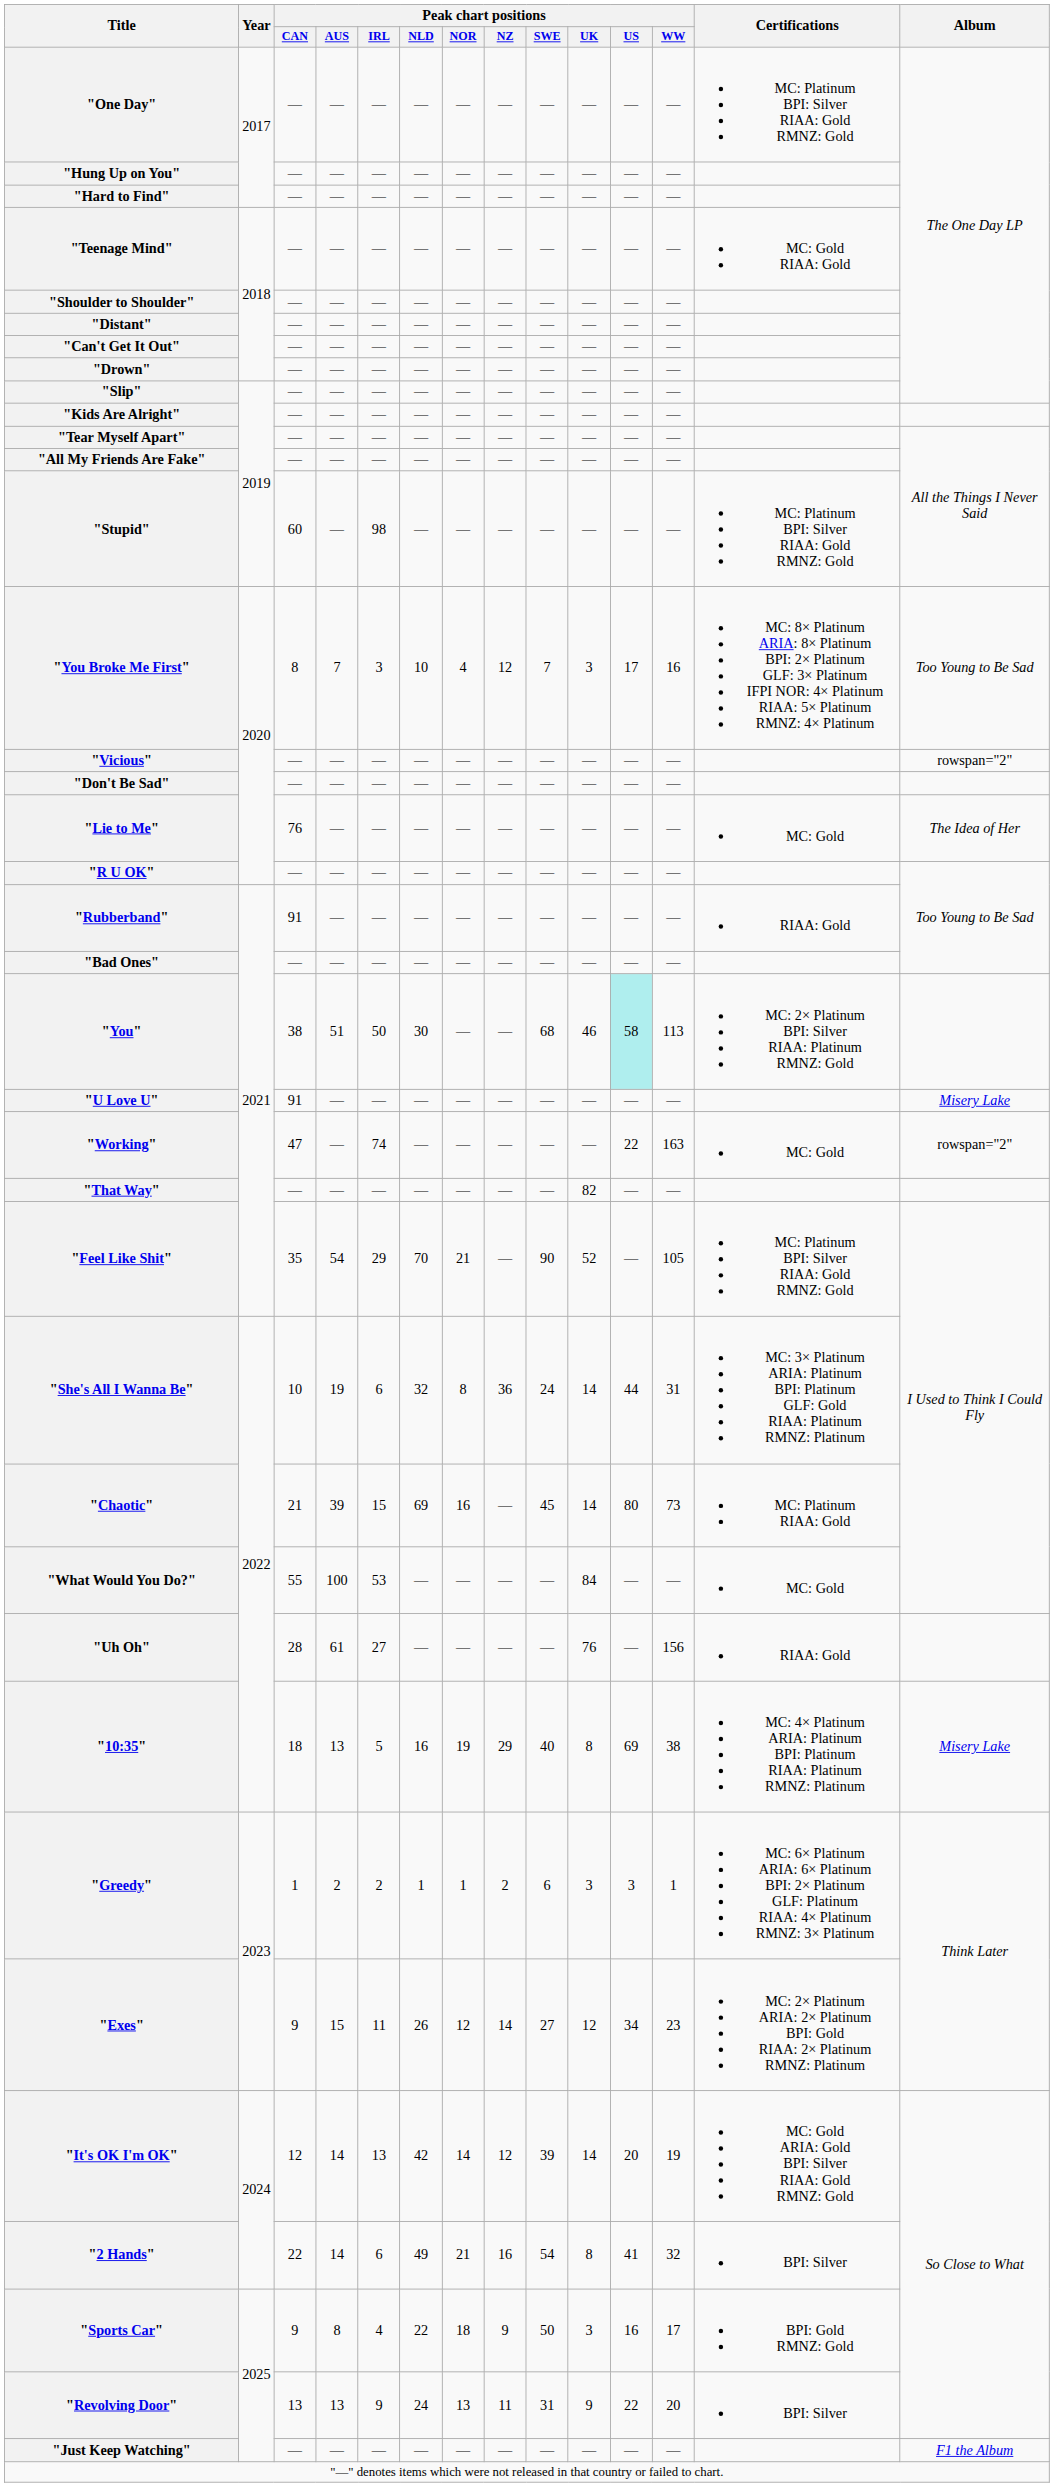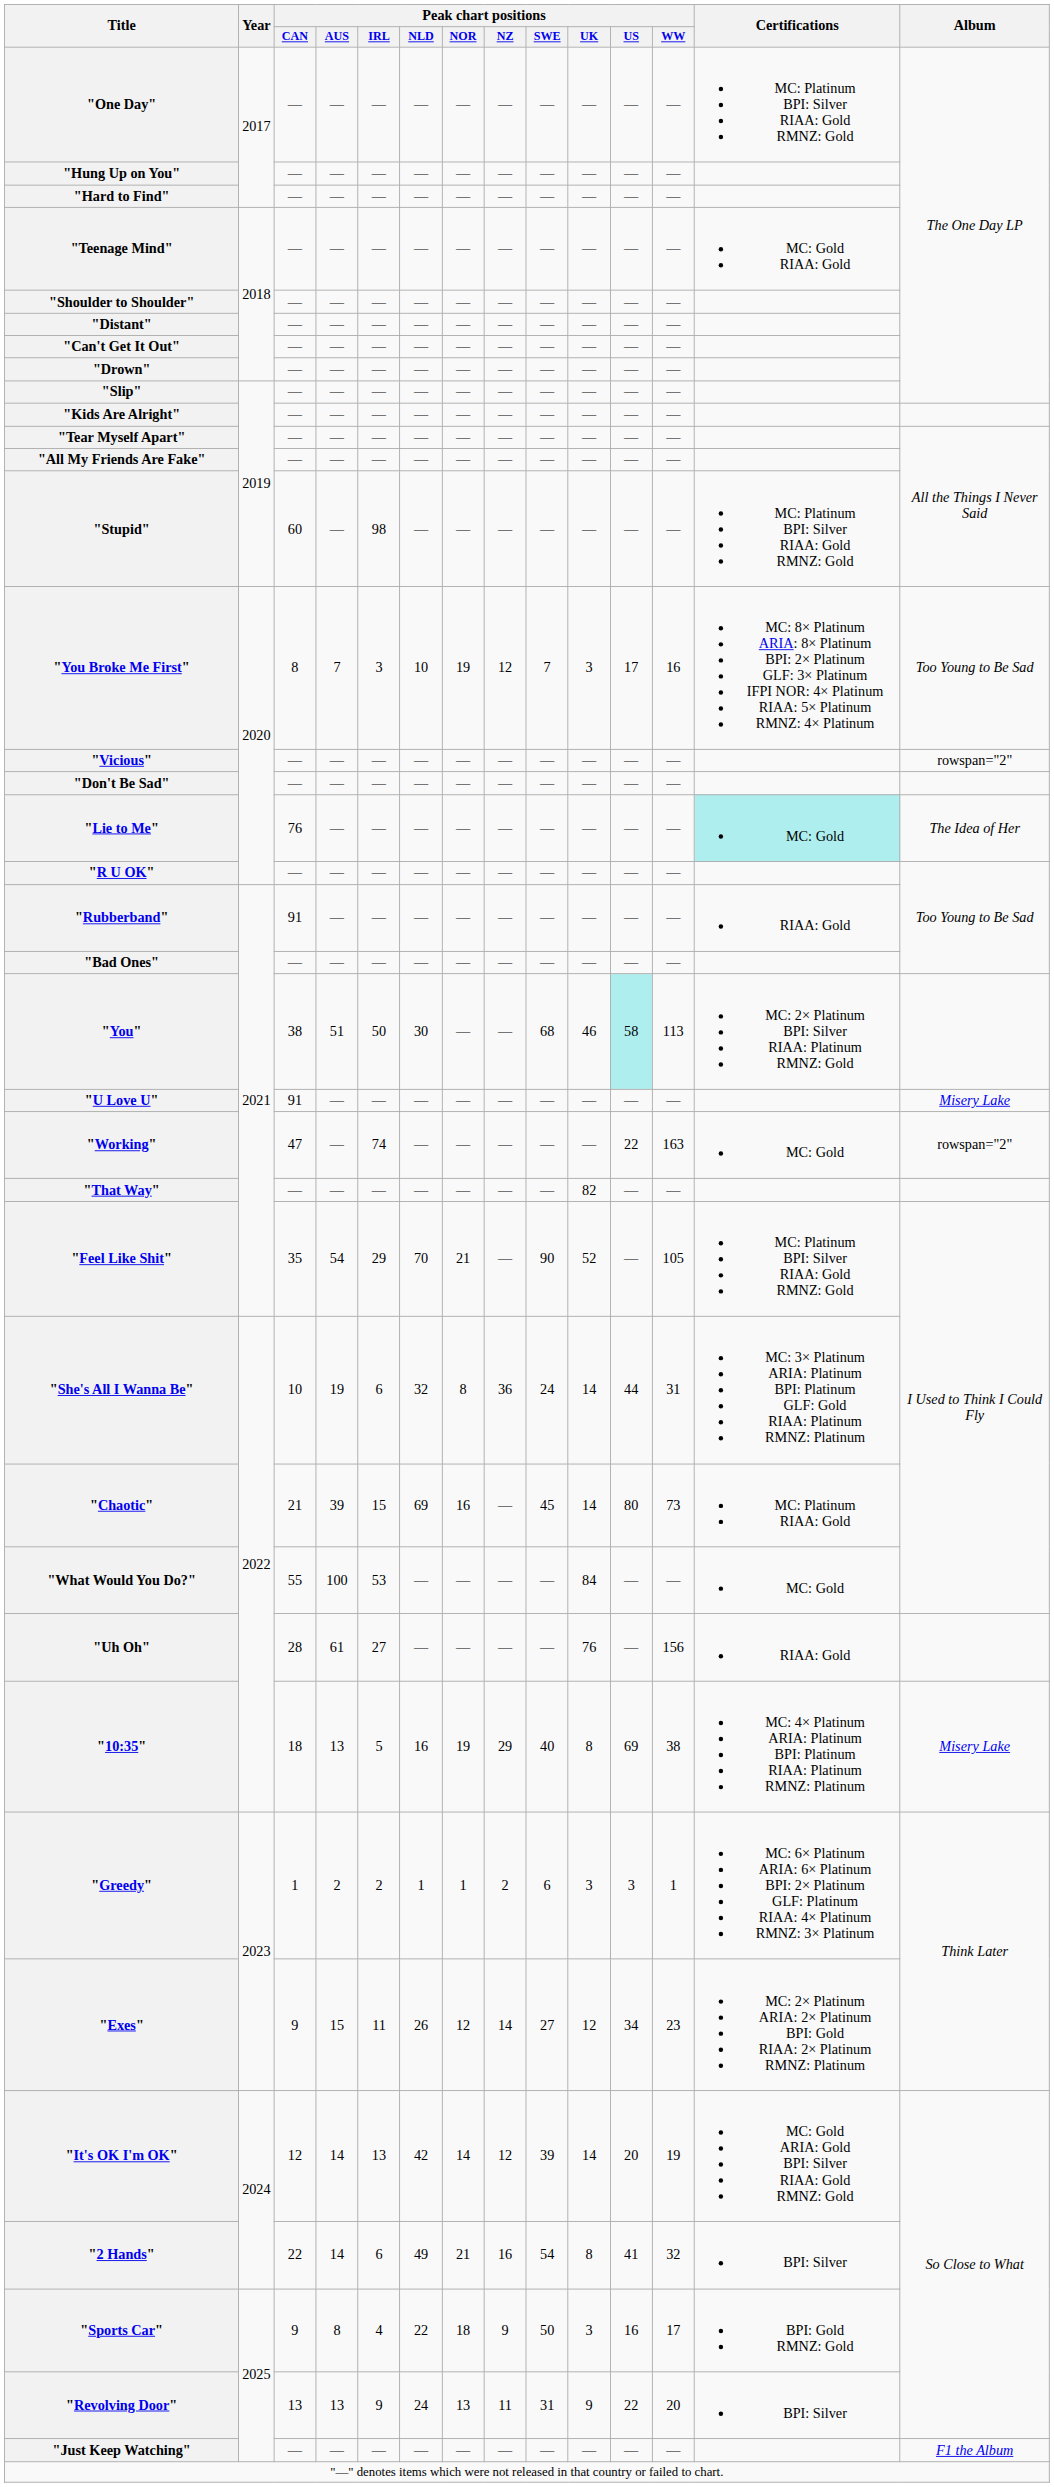(463, 667) 4 -> (463, 667) 19
(797, 836) no background -> (797, 836) paleturquoise background
